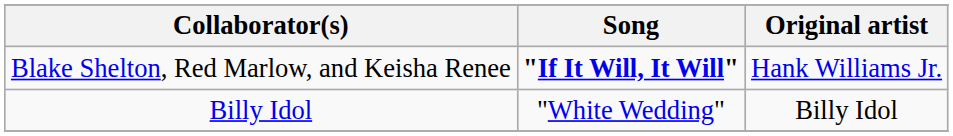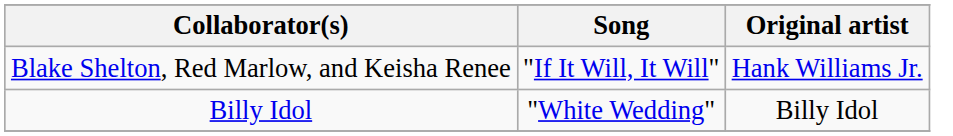(631, 67) bold -> (621, 67) normal
